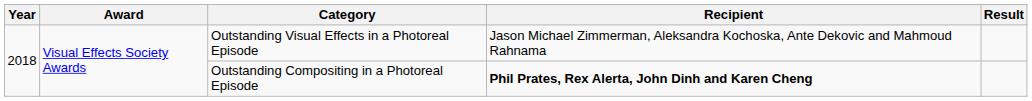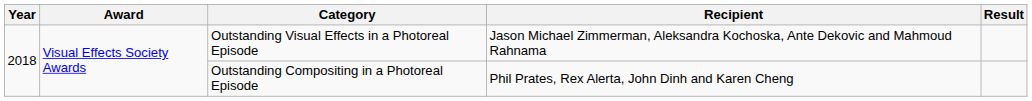(651, 78) bold -> (641, 78) normal
